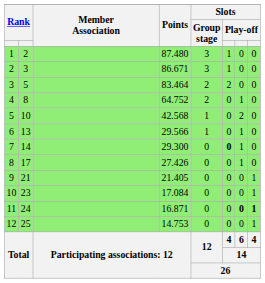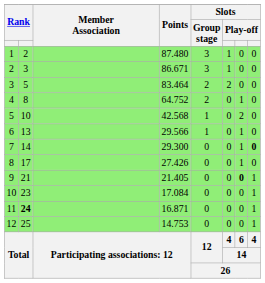(229, 147) bold -> (229, 147) normal
(254, 147) normal -> (254, 147) bold
(241, 178) normal -> (241, 178) bold
(26, 208) normal -> (26, 208) bold
(241, 208) bold -> (241, 208) normal
(254, 208) bold -> (254, 208) normal
